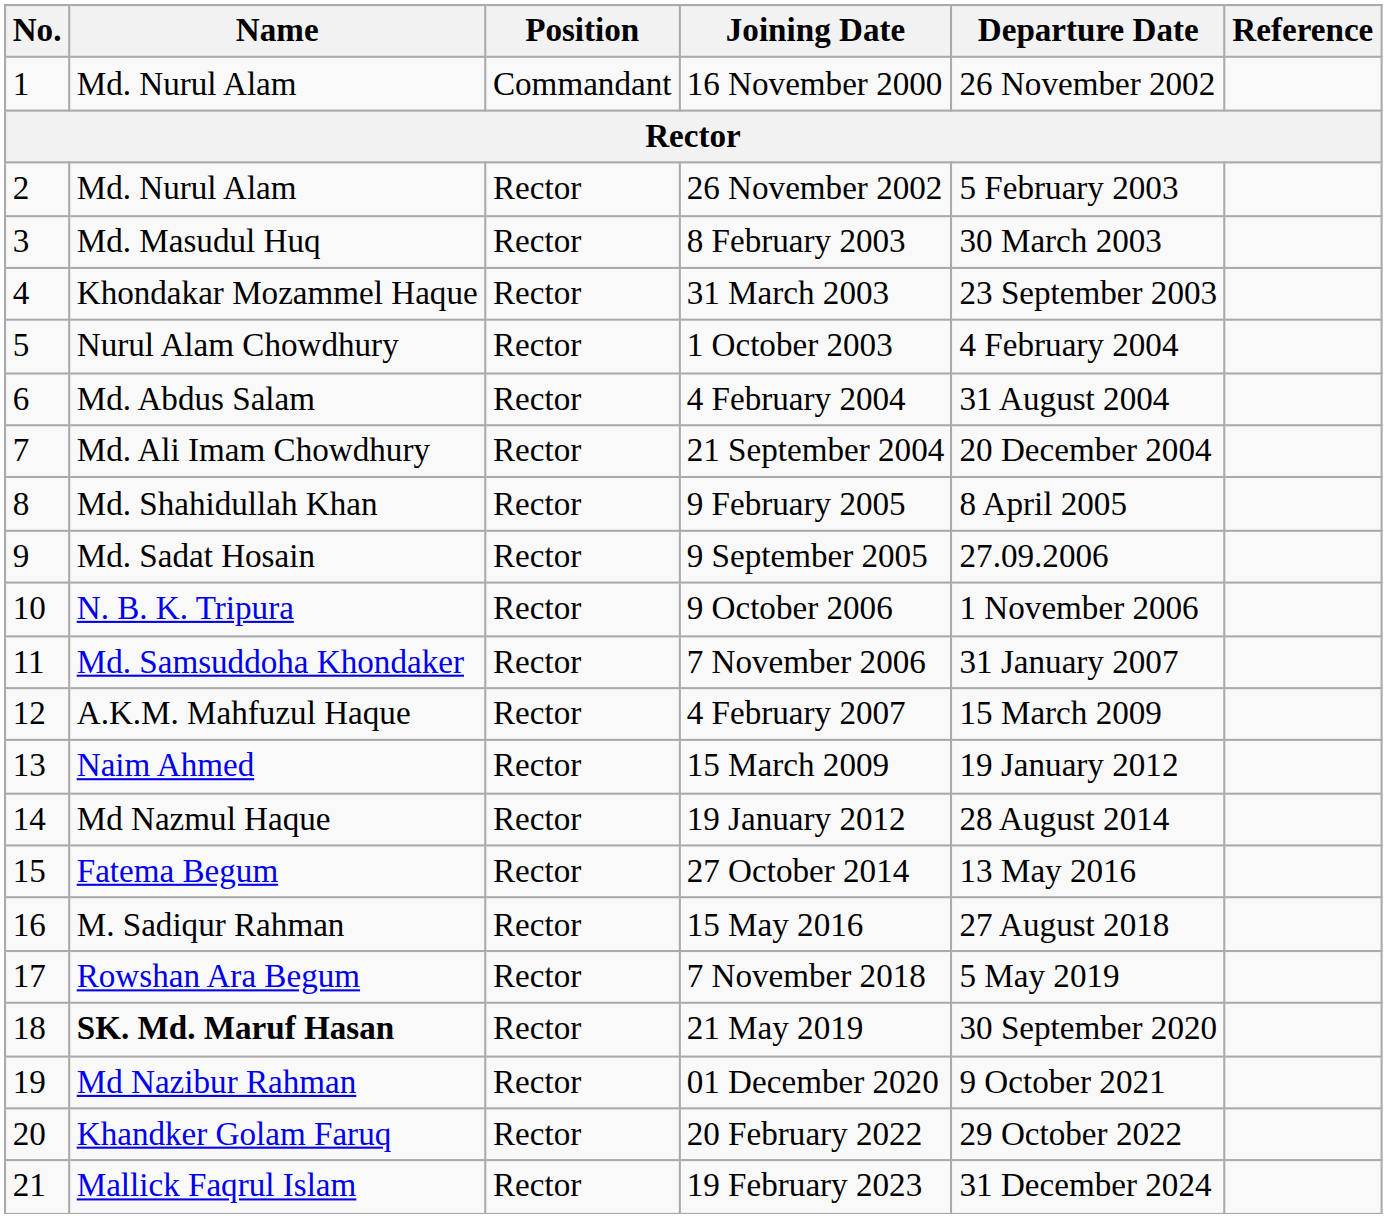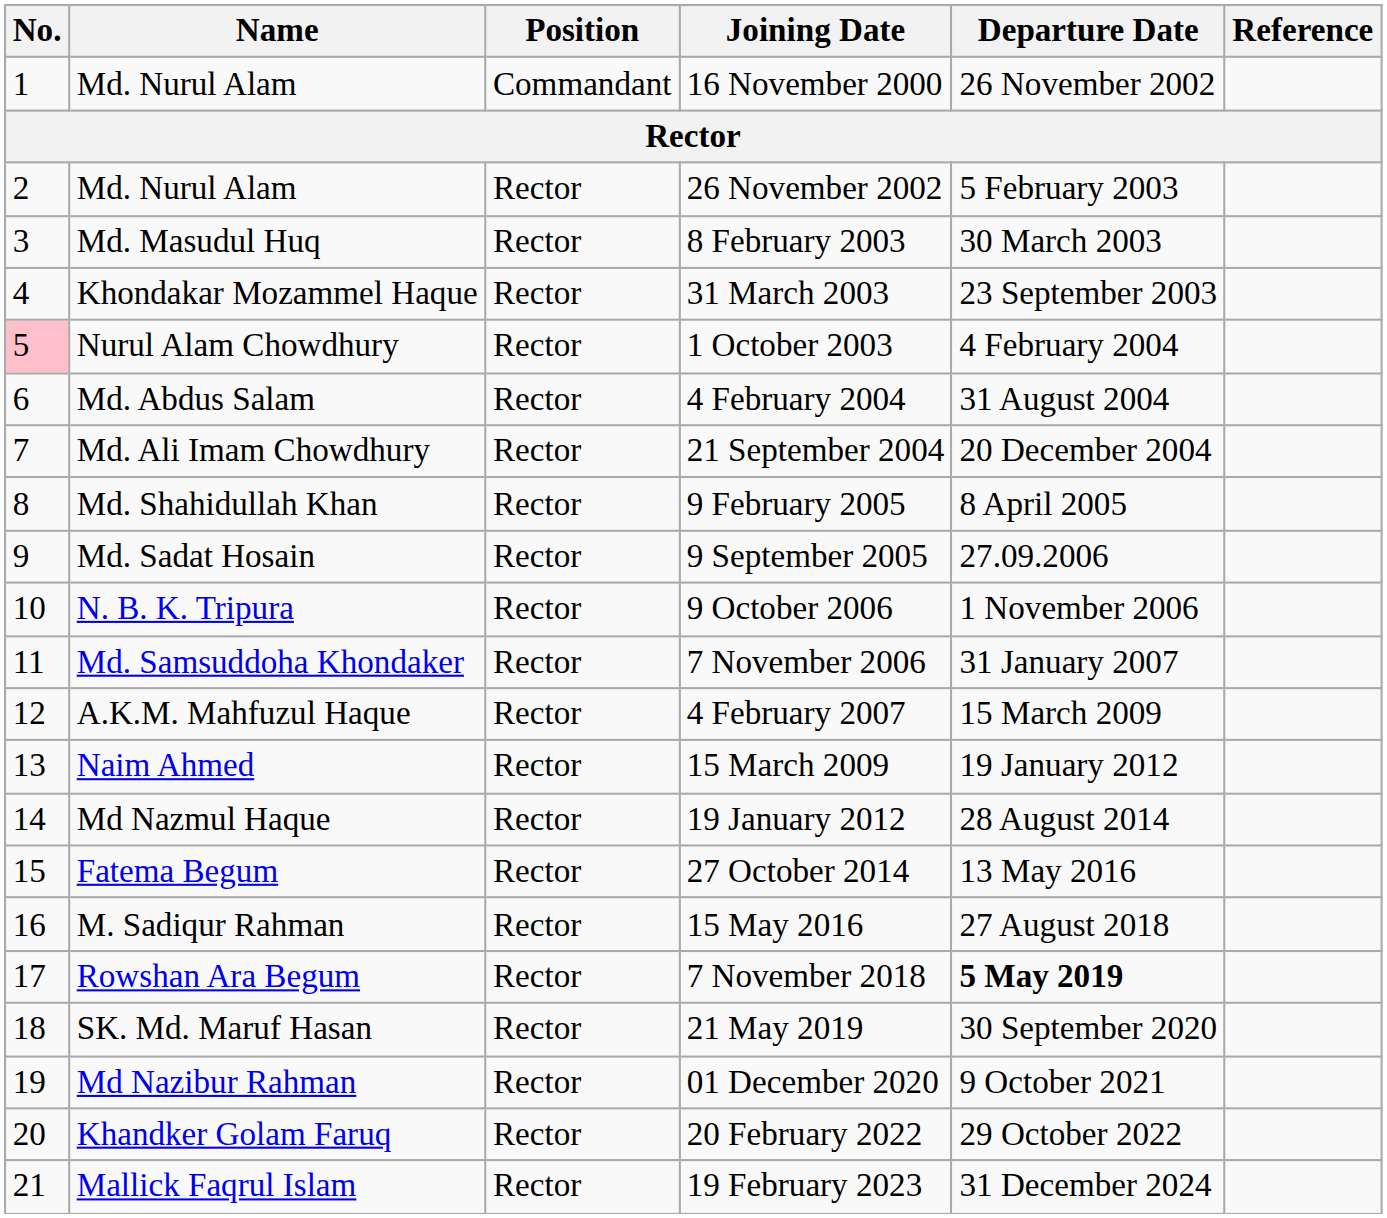(21, 345) no background -> (21, 345) pink background
(1040, 976) normal -> (1041, 976) bold
(235, 1028) bold -> (224, 1028) normal
